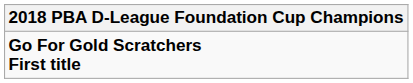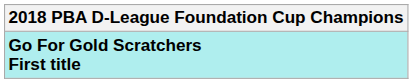(105, 54) no background -> (105, 54) paleturquoise background
